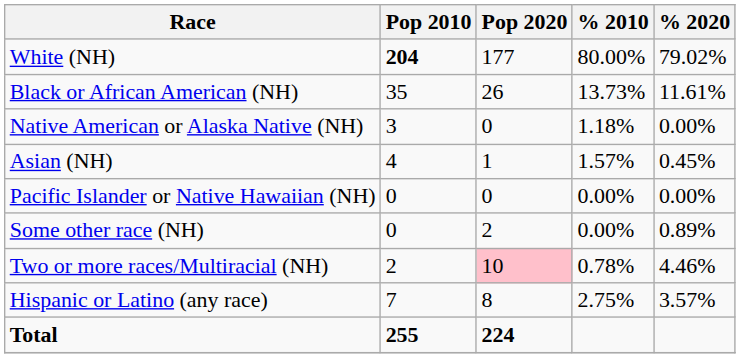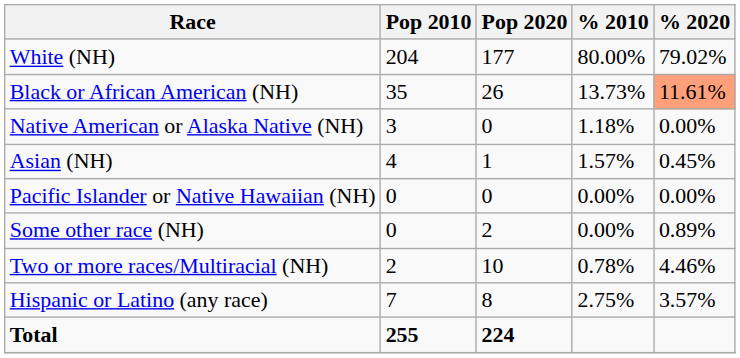(402, 56) bold -> (402, 56) normal
(692, 91) no background -> (692, 91) lightsalmon background
(493, 265) pink background -> (493, 265) no background
